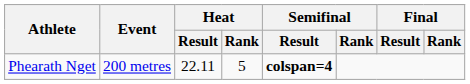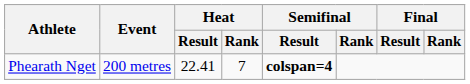(198, 67) 22.11 -> (198, 67) 22.41
(242, 67) 5 -> (242, 67) 7
